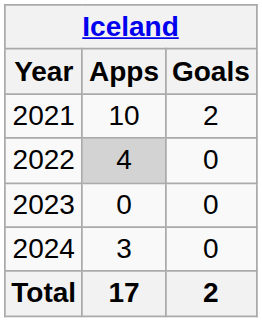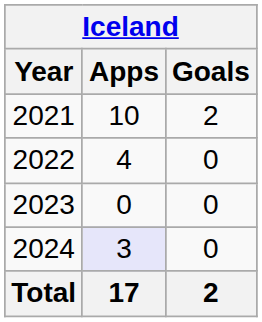(124, 159) lightgrey background -> (124, 159) no background
(124, 248) no background -> (124, 248) lavender background
